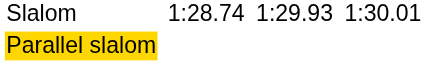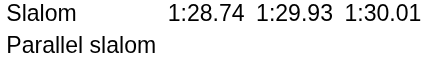(81, 45) gold background -> (81, 45) no background
